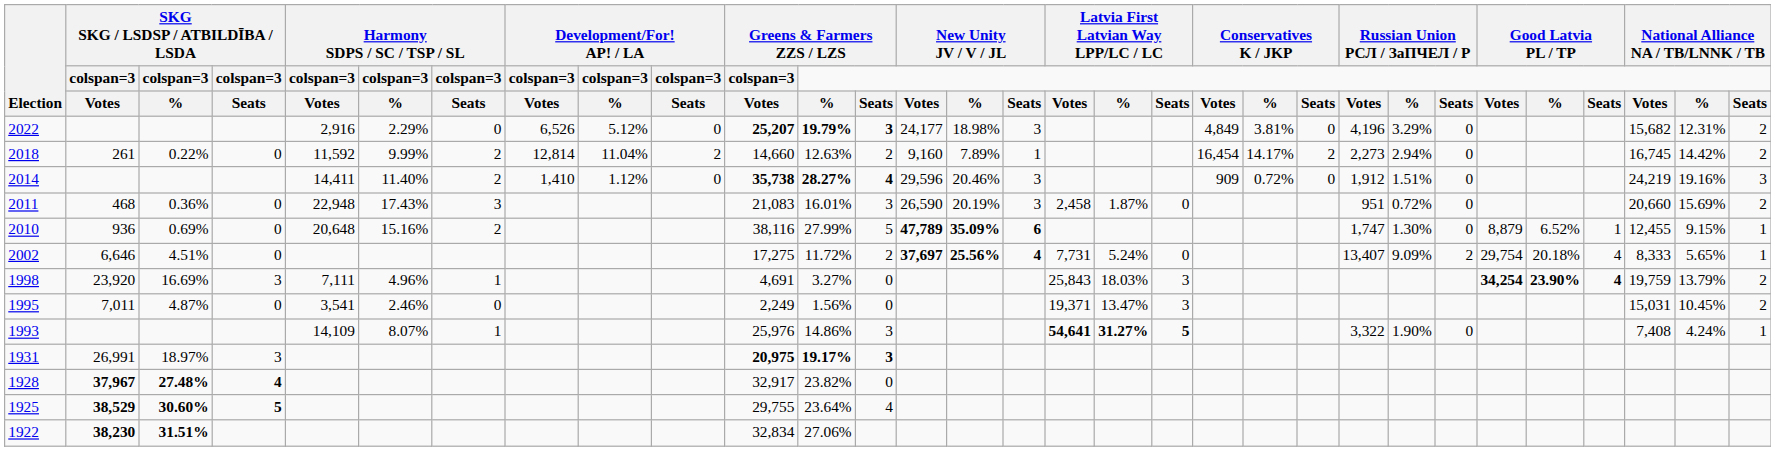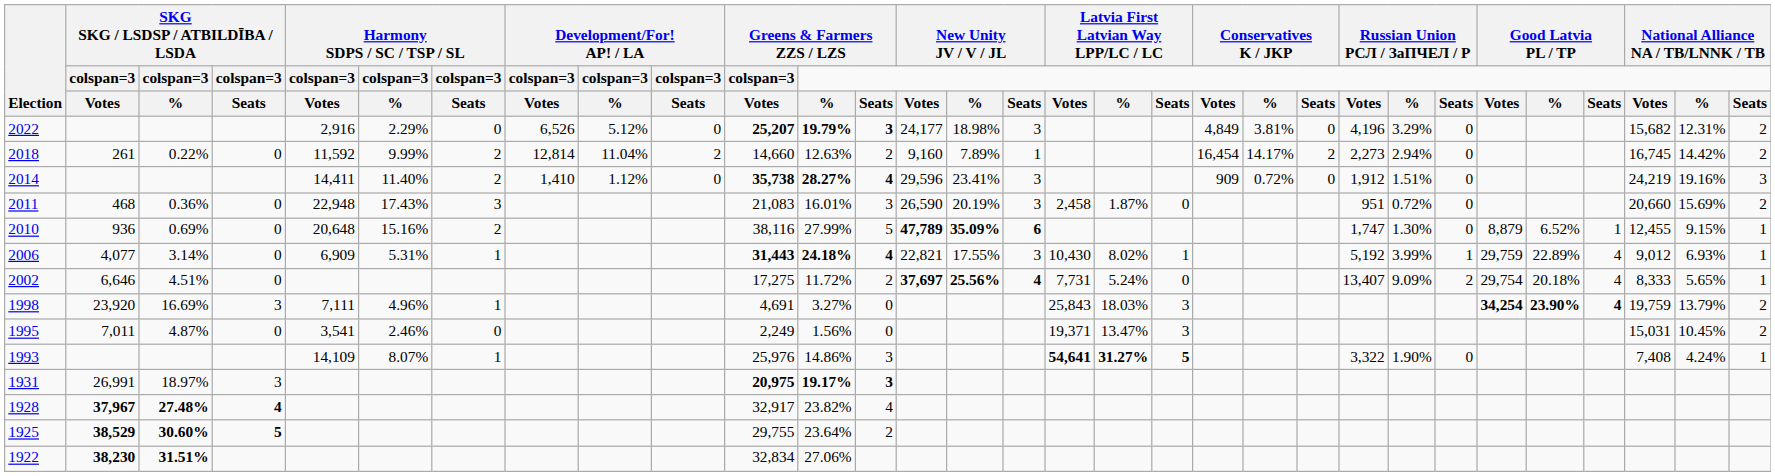(976, 179) 20.46% -> (976, 179) 23.41%
+ row: (24, 255)
(889, 382) 0 -> (889, 407) 4
(889, 407) 4 -> (889, 432) 2
